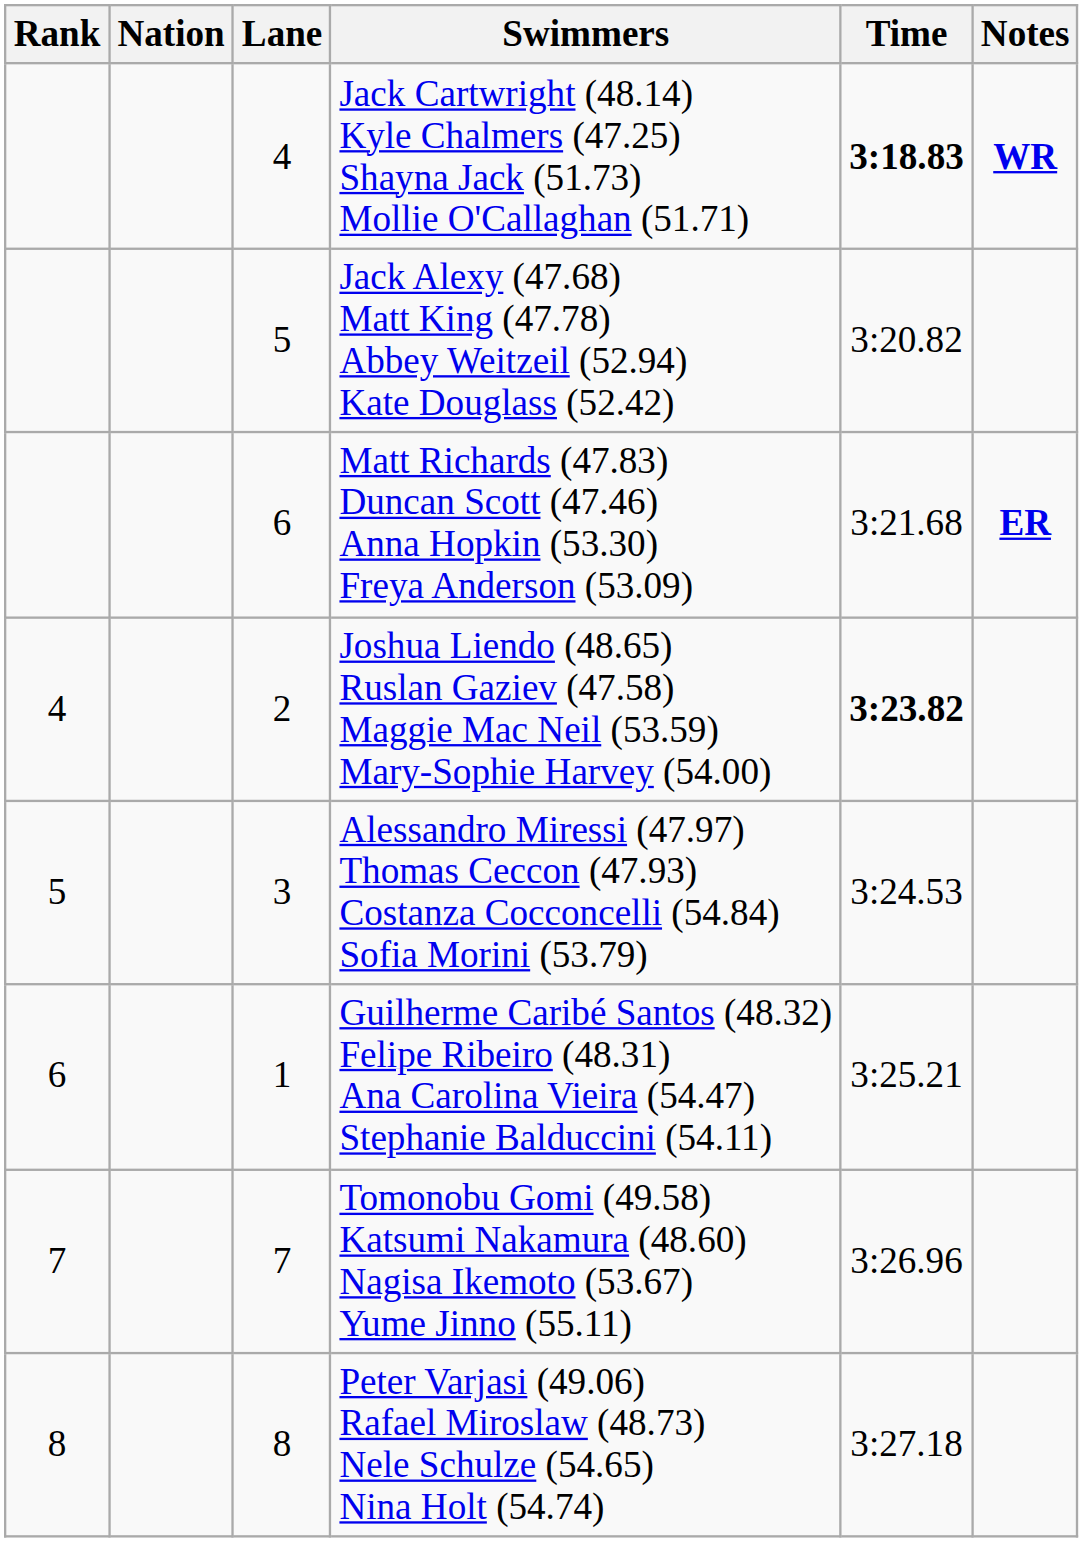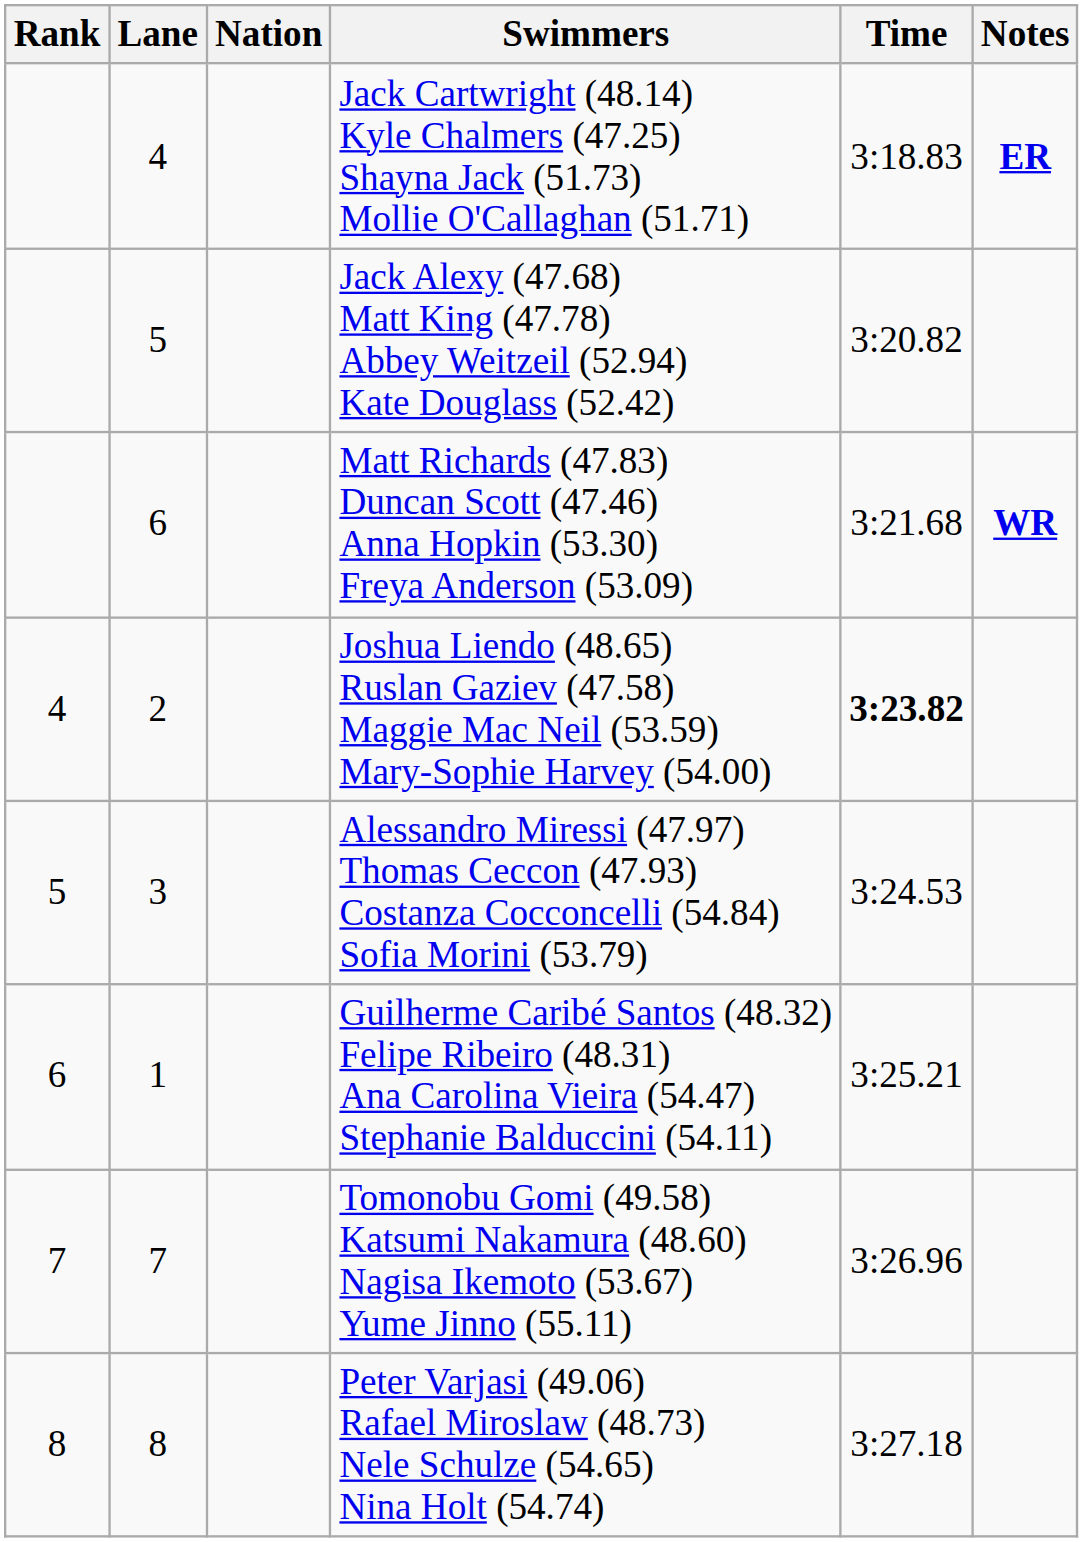columns swapped: (282, 33) <-> (171, 33)
(907, 155) bold -> (907, 155) normal
(1025, 155) WR -> (1025, 155) ER
(1025, 523) ER -> (1025, 523) WR
